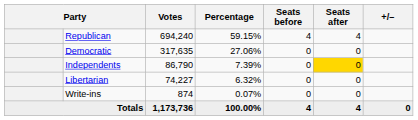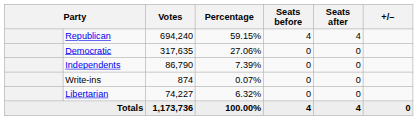(358, 65) gold background -> (358, 65) no background
rows swapped: (87, 80) <-> (83, 94)
